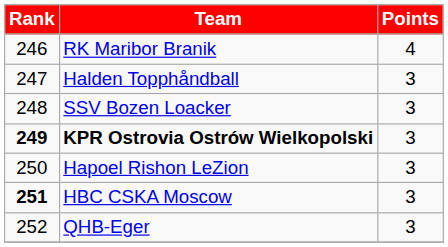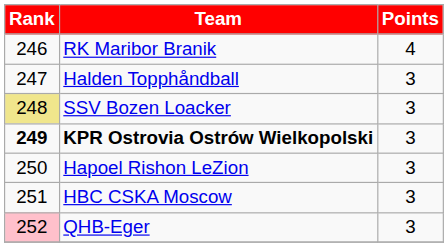(32, 108) no background -> (32, 108) khaki background
(32, 197) bold -> (32, 197) normal
(32, 227) no background -> (32, 227) pink background
